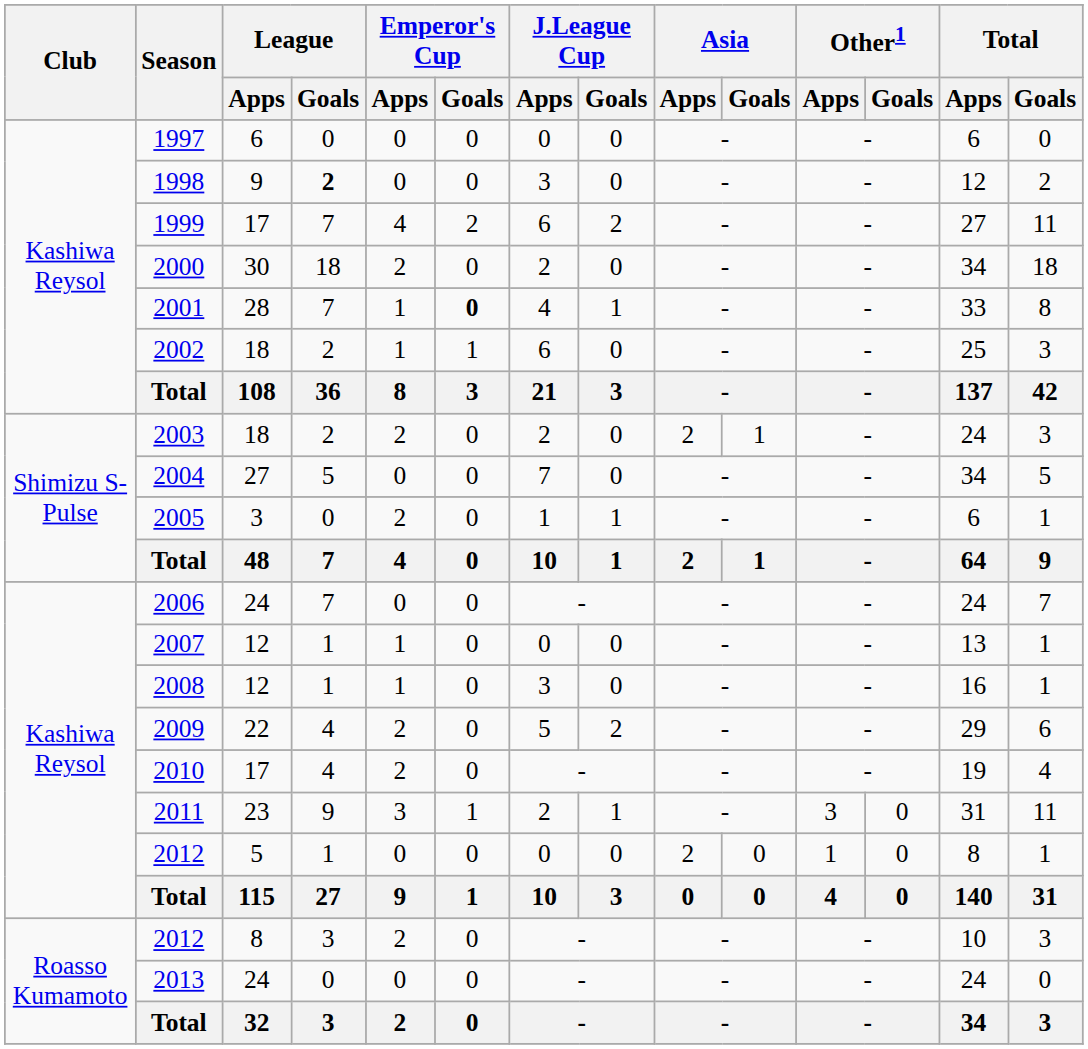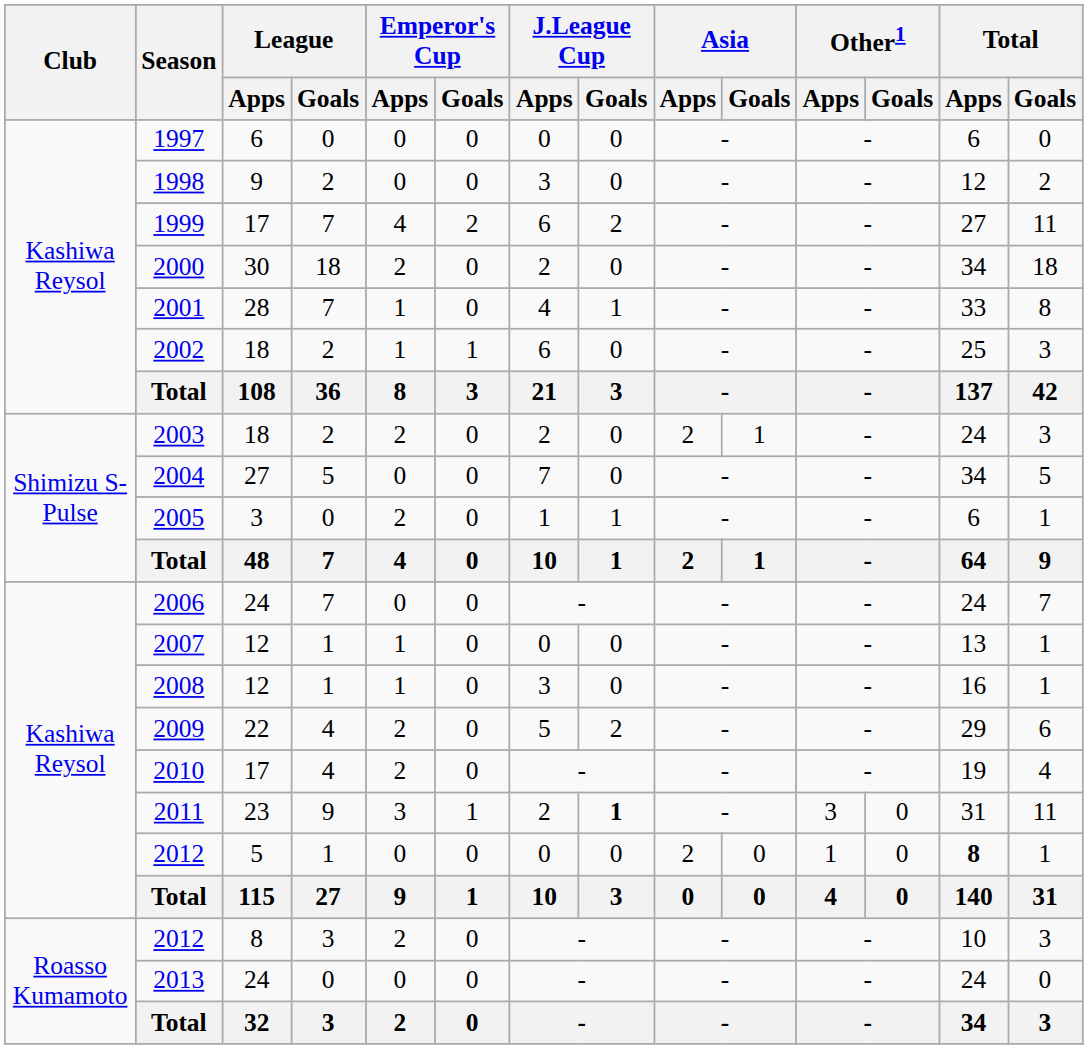(328, 182) bold -> (328, 182) normal
(472, 308) bold -> (472, 308) normal
(616, 812) normal -> (616, 812) bold
(974, 854) normal -> (974, 854) bold
